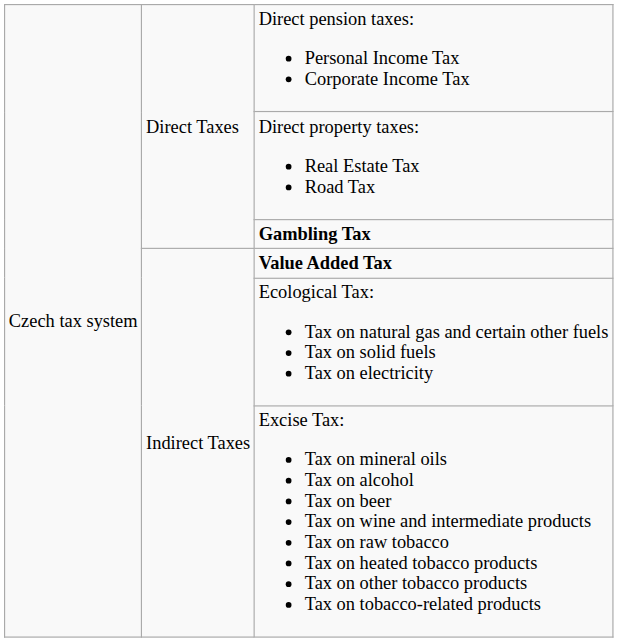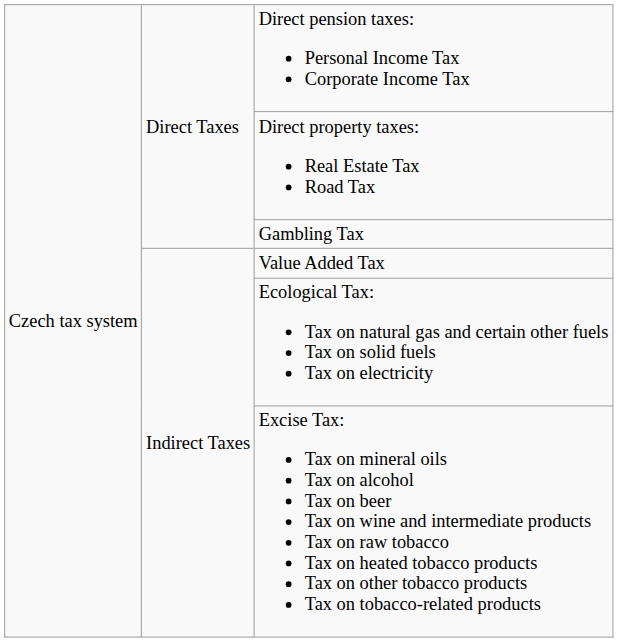(315, 233) bold -> (311, 233) normal
(325, 263) bold -> (322, 263) normal
